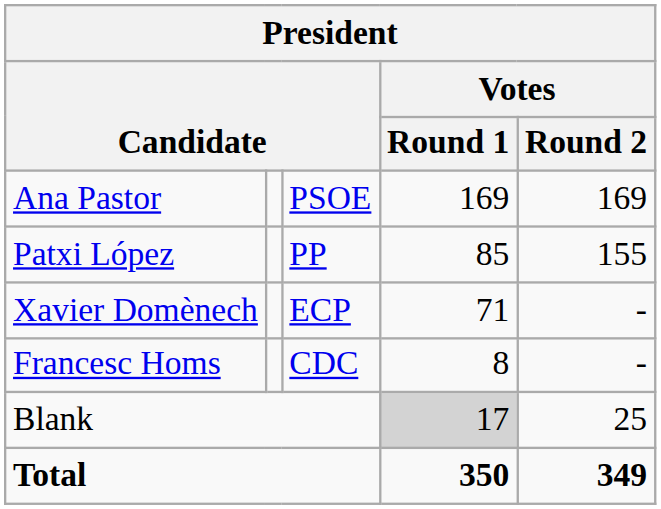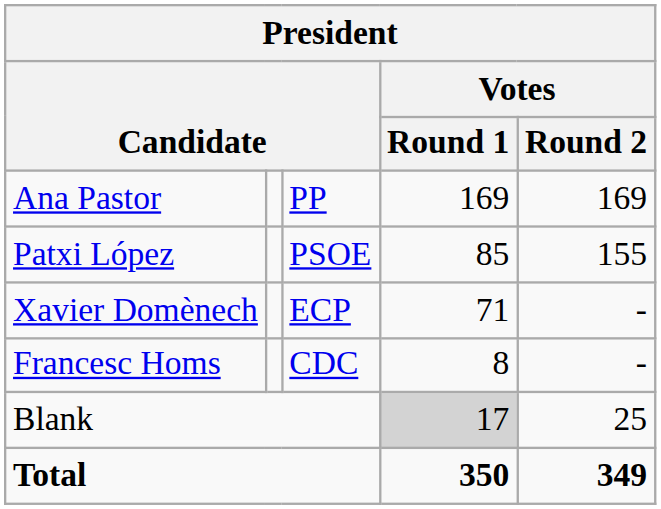(330, 198) PSOE -> (308, 198) PP
(308, 253) PP -> (330, 253) PSOE
